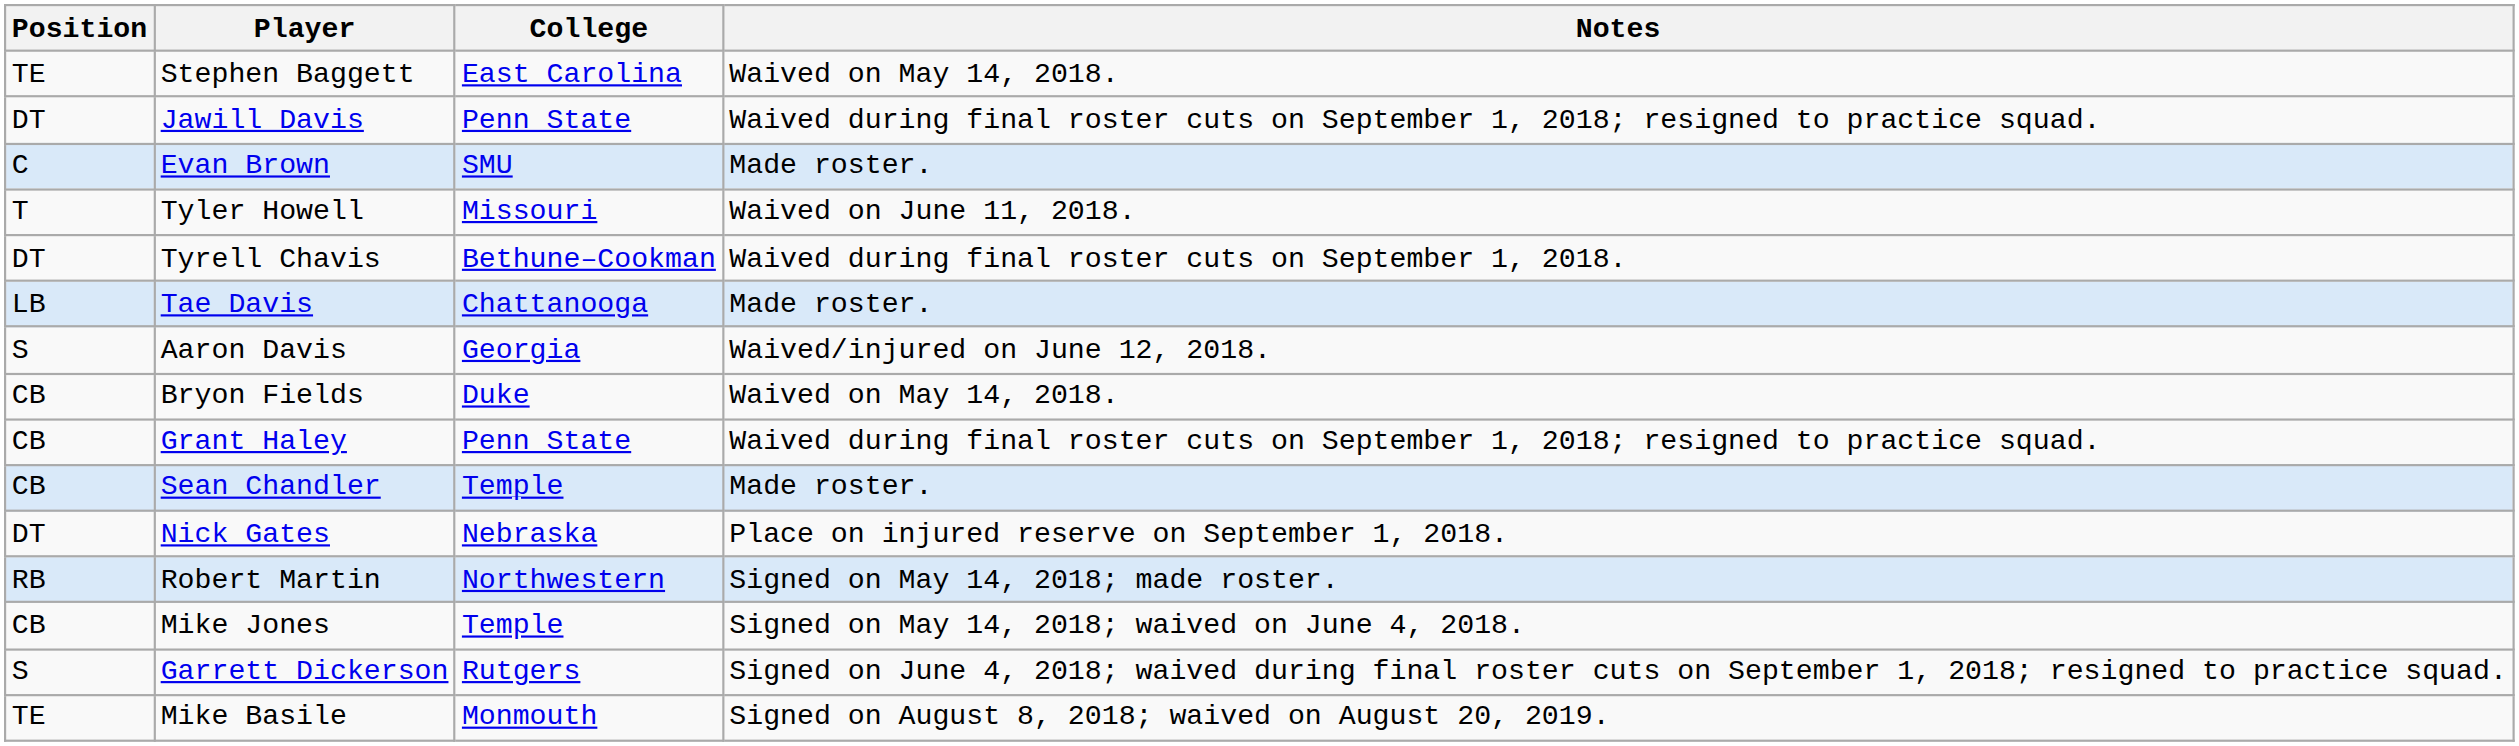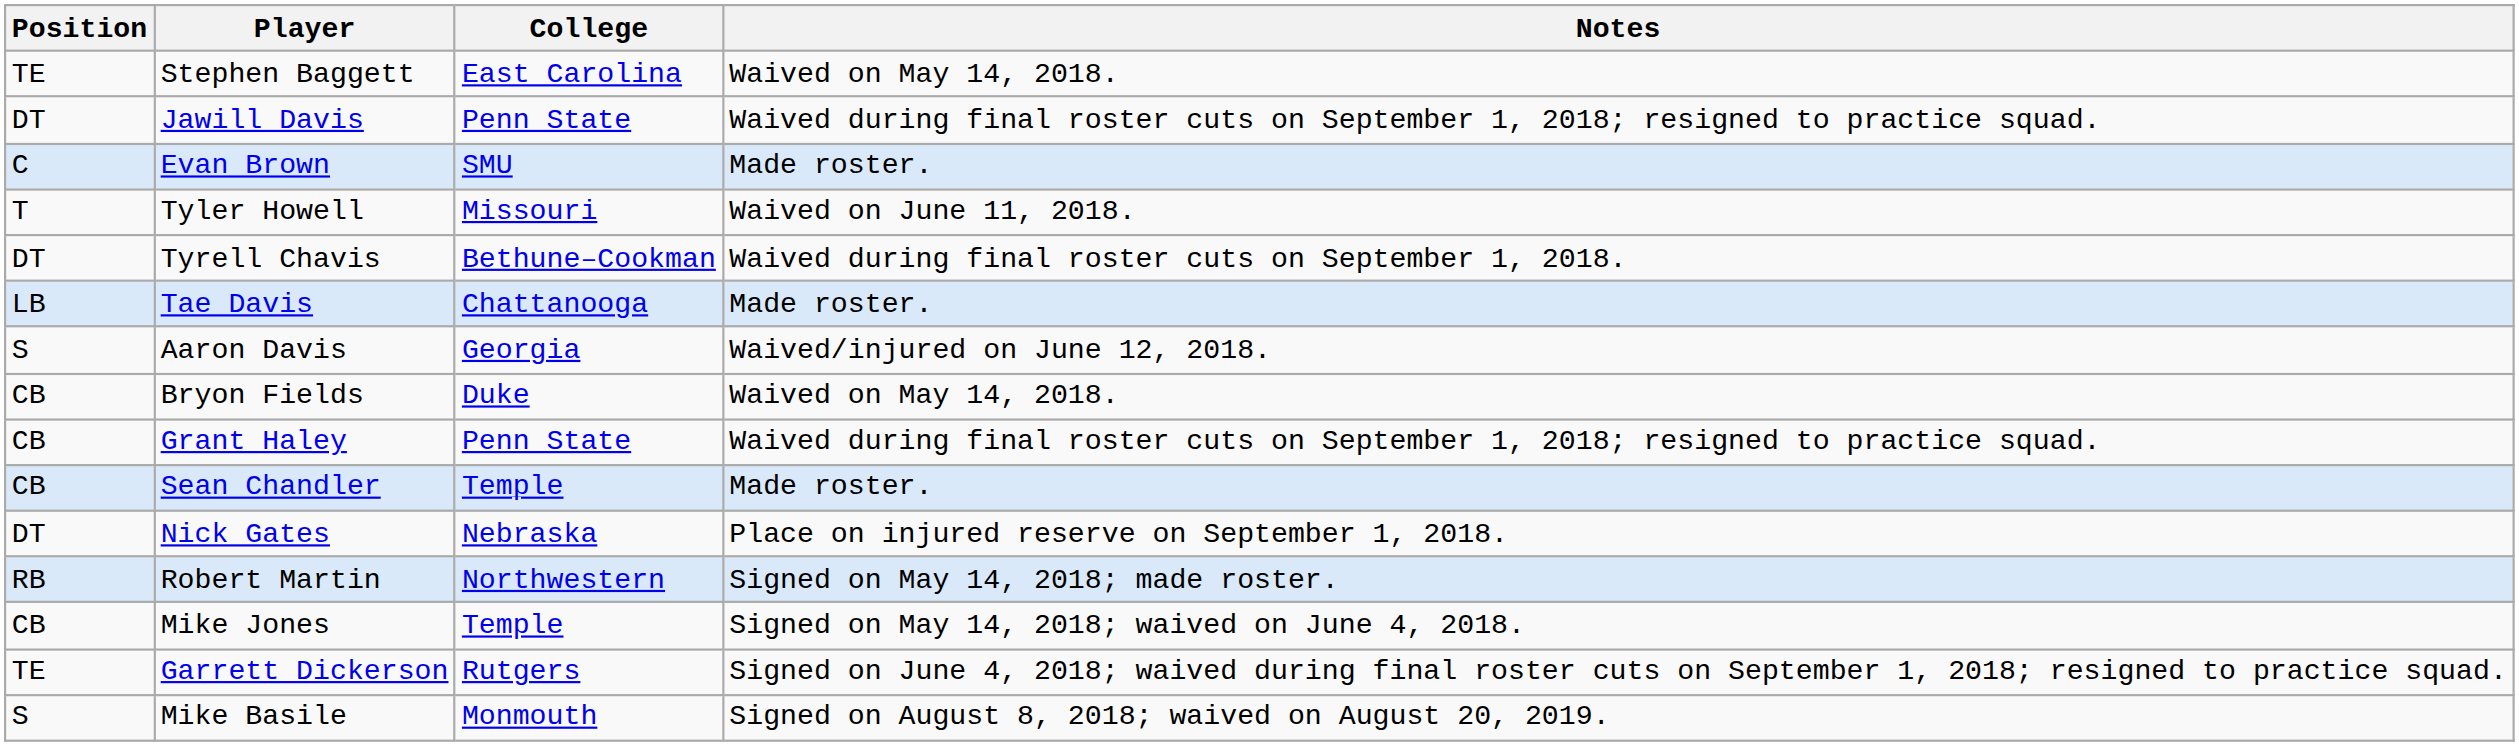(20, 672) S -> (29, 672) TE
(29, 718) TE -> (20, 718) S
